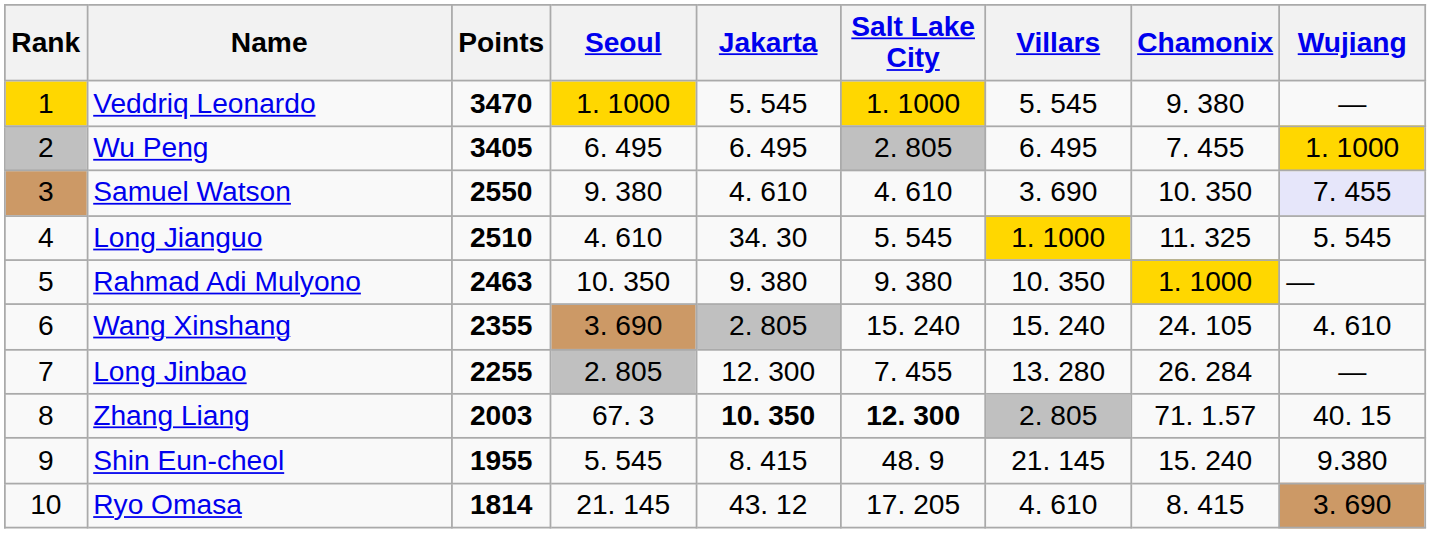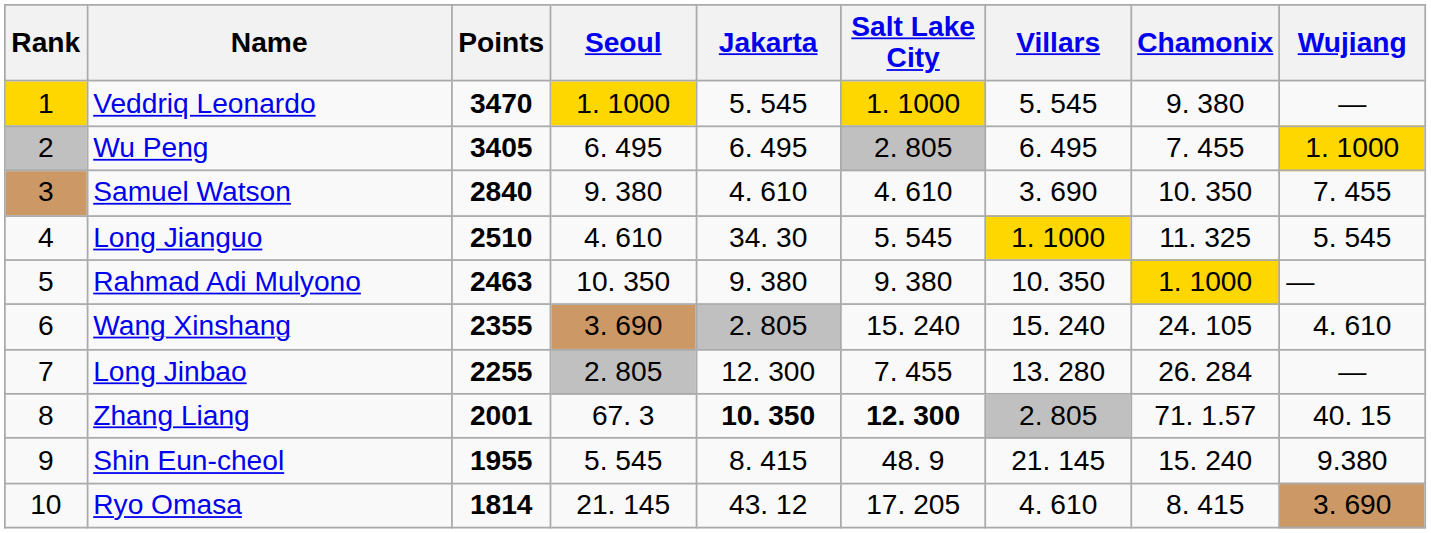(501, 192) 2550 -> (501, 192) 2840
(1352, 192) lavender background -> (1352, 192) no background
(501, 415) 2003 -> (501, 415) 2001
